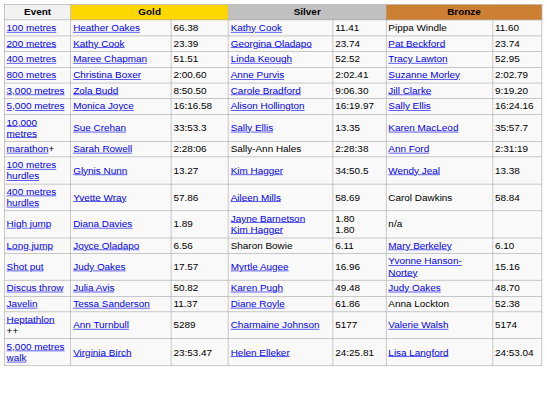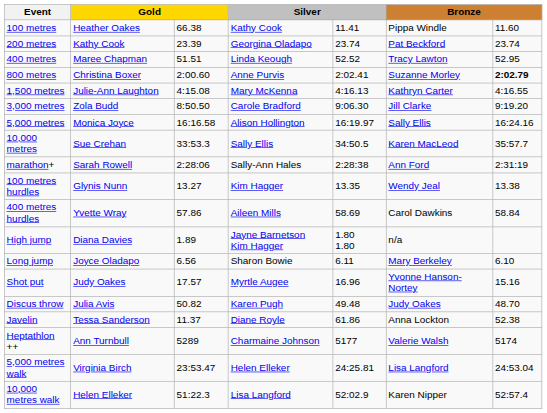(511, 75) normal -> (512, 75) bold
+ row: (36, 91)
(348, 128) 13.35 -> (352, 143) 34:50.5
(352, 170) 34:50.5 -> (348, 186) 13.35
+ row: (33, 394)
